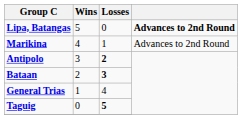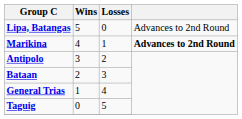(184, 28) bold -> (181, 28) normal
(181, 43) normal -> (184, 43) bold
(104, 59) bold -> (104, 59) normal
(104, 75) bold -> (104, 75) normal
(104, 106) bold -> (104, 106) normal
